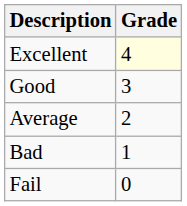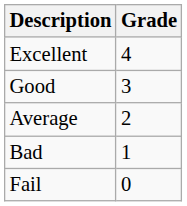(126, 53) lightyellow background -> (126, 53) no background
